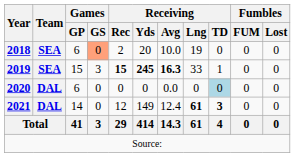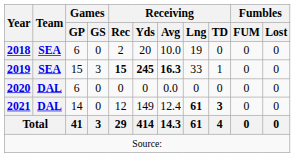(98, 50) lightsalmon background -> (98, 50) no background
(220, 87) lightblue background -> (220, 87) no background
